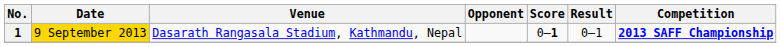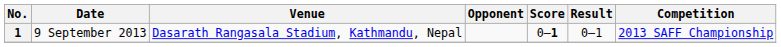(90, 33) gold background -> (90, 33) no background
(696, 33) bold -> (696, 33) normal
